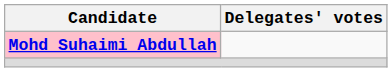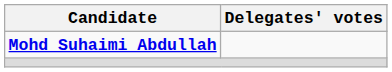(113, 45) pink background -> (113, 45) no background
